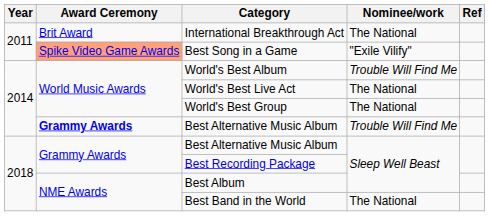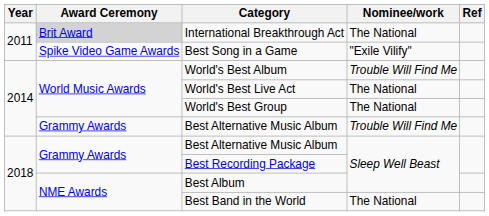(66, 32) no background -> (66, 32) lightgrey background
(109, 51) lightsalmon background -> (109, 51) no background
(86, 126) bold -> (83, 126) normal
